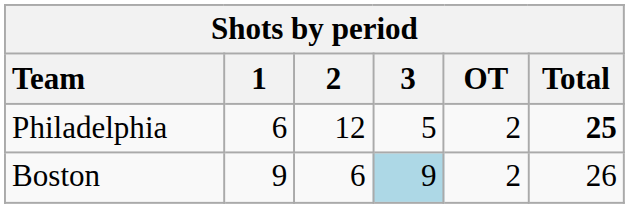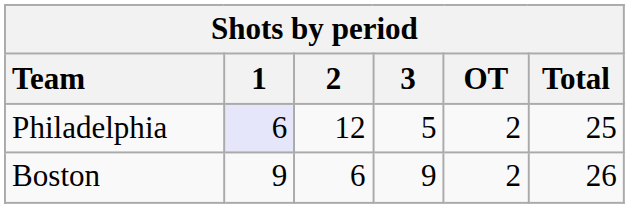(280, 127) no background -> (280, 127) lavender background
(601, 127) bold -> (601, 127) normal
(429, 176) lightblue background -> (429, 176) no background
